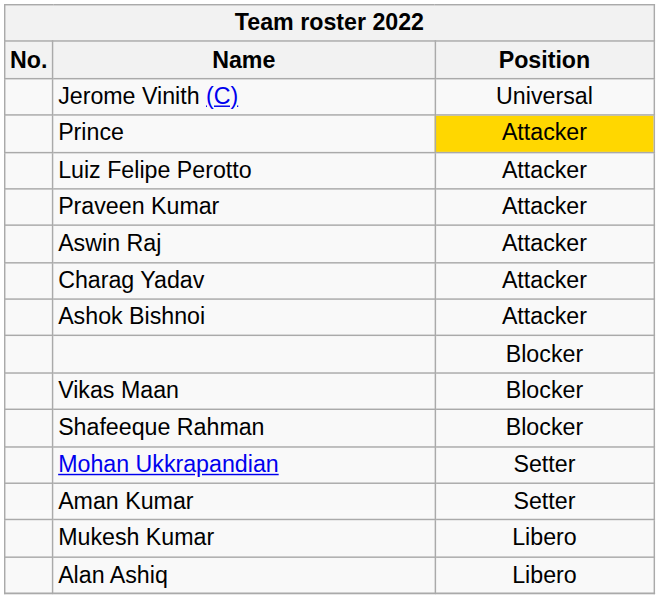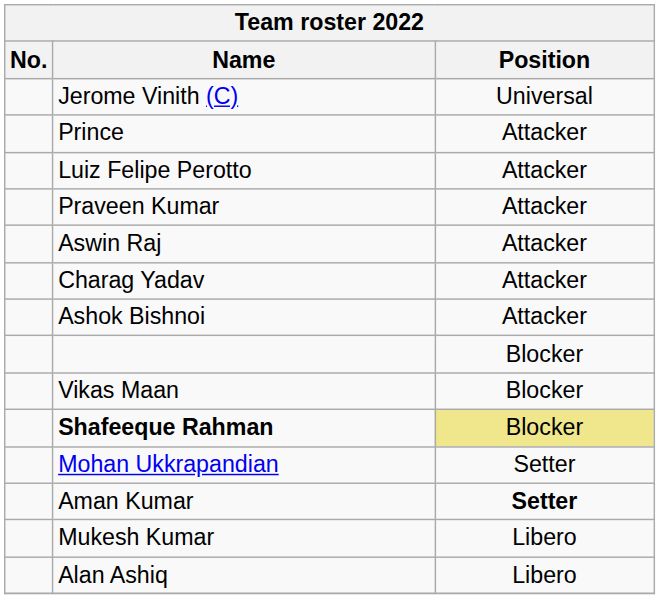(544, 133) gold background -> (544, 133) no background
(161, 427) normal -> (166, 427) bold
(544, 427) no background -> (544, 427) khaki background
(544, 501) normal -> (544, 501) bold
